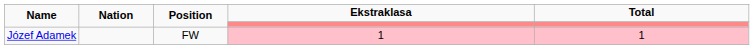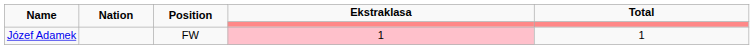(641, 35) pink background -> (641, 35) no background
